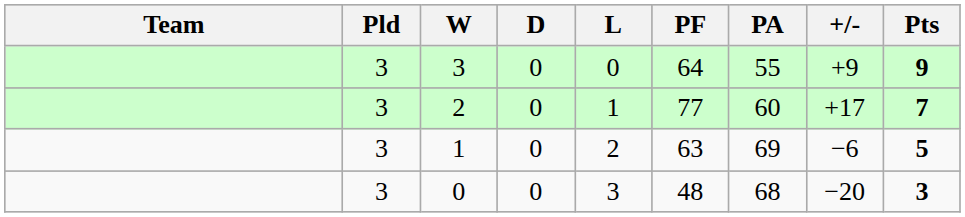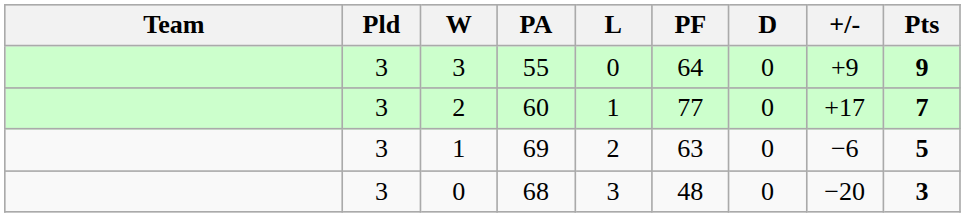columns swapped: (536, 25) <-> (768, 25)
